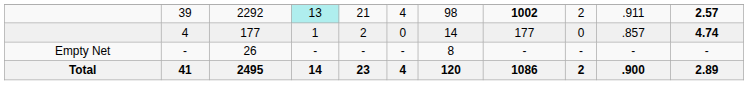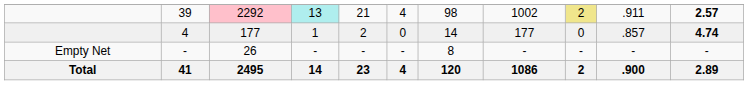(250, 13) no background -> (250, 13) pink background
(524, 13) bold -> (524, 13) normal
(581, 13) no background -> (581, 13) khaki background
